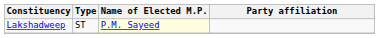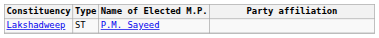(130, 26) lightyellow background -> (130, 26) no background
